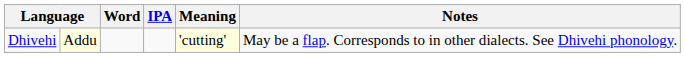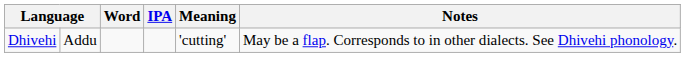(80, 40) lightyellow background -> (80, 40) no background
(203, 40) lightyellow background -> (203, 40) no background
